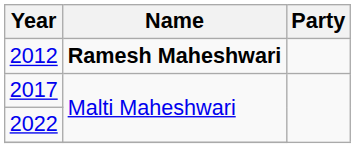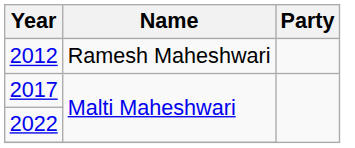(175, 55) bold -> (169, 55) normal
